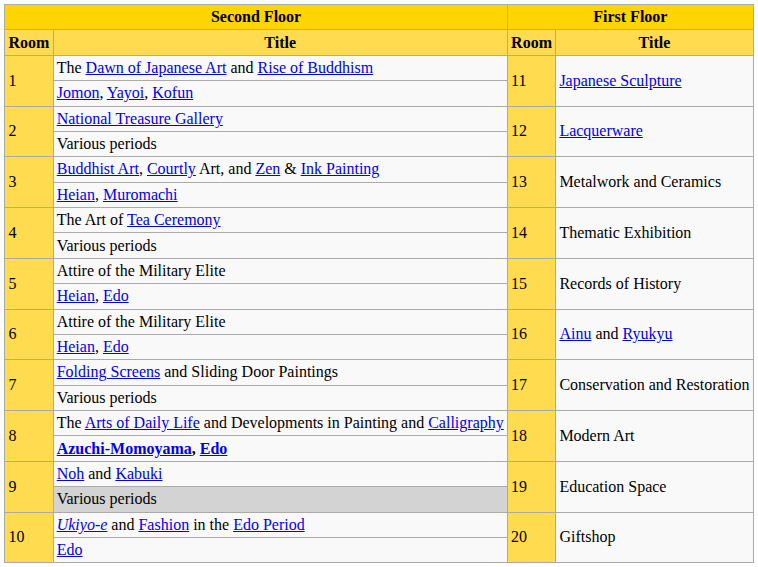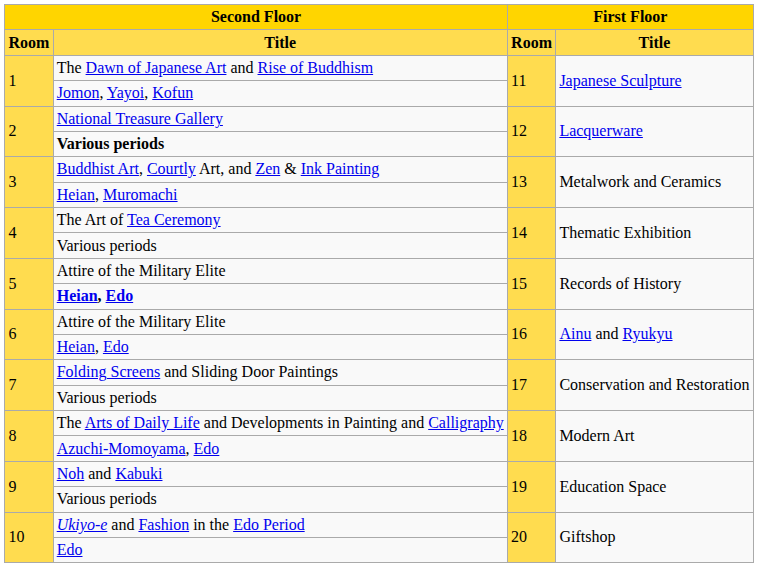(107, 144) normal -> (110, 144) bold
(93, 296) normal -> (95, 296) bold
(142, 448) bold -> (138, 448) normal
(107, 499) lightgrey background -> (107, 499) no background
